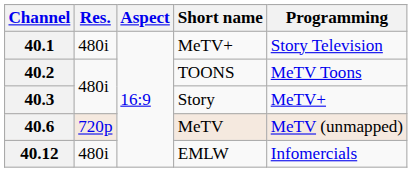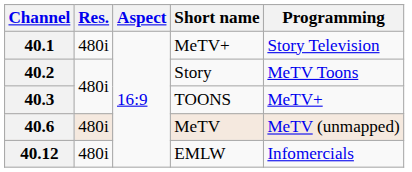(206, 72) TOONS -> (193, 72) Story
(196, 99) Story -> (203, 99) TOONS
(95, 126) 720p -> (93, 126) 480i
